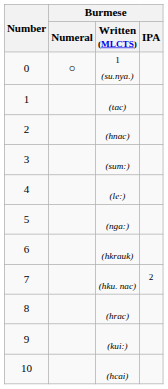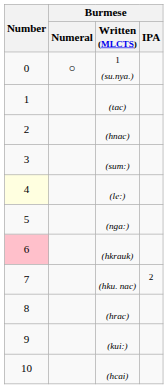(27, 189) no background -> (27, 189) lightyellow background
(27, 249) no background -> (27, 249) pink background
